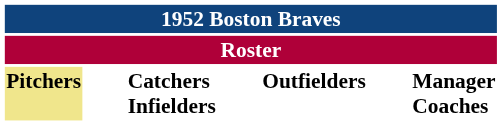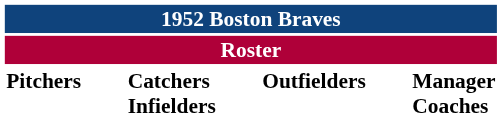(44, 80) khaki background -> (44, 80) no background
